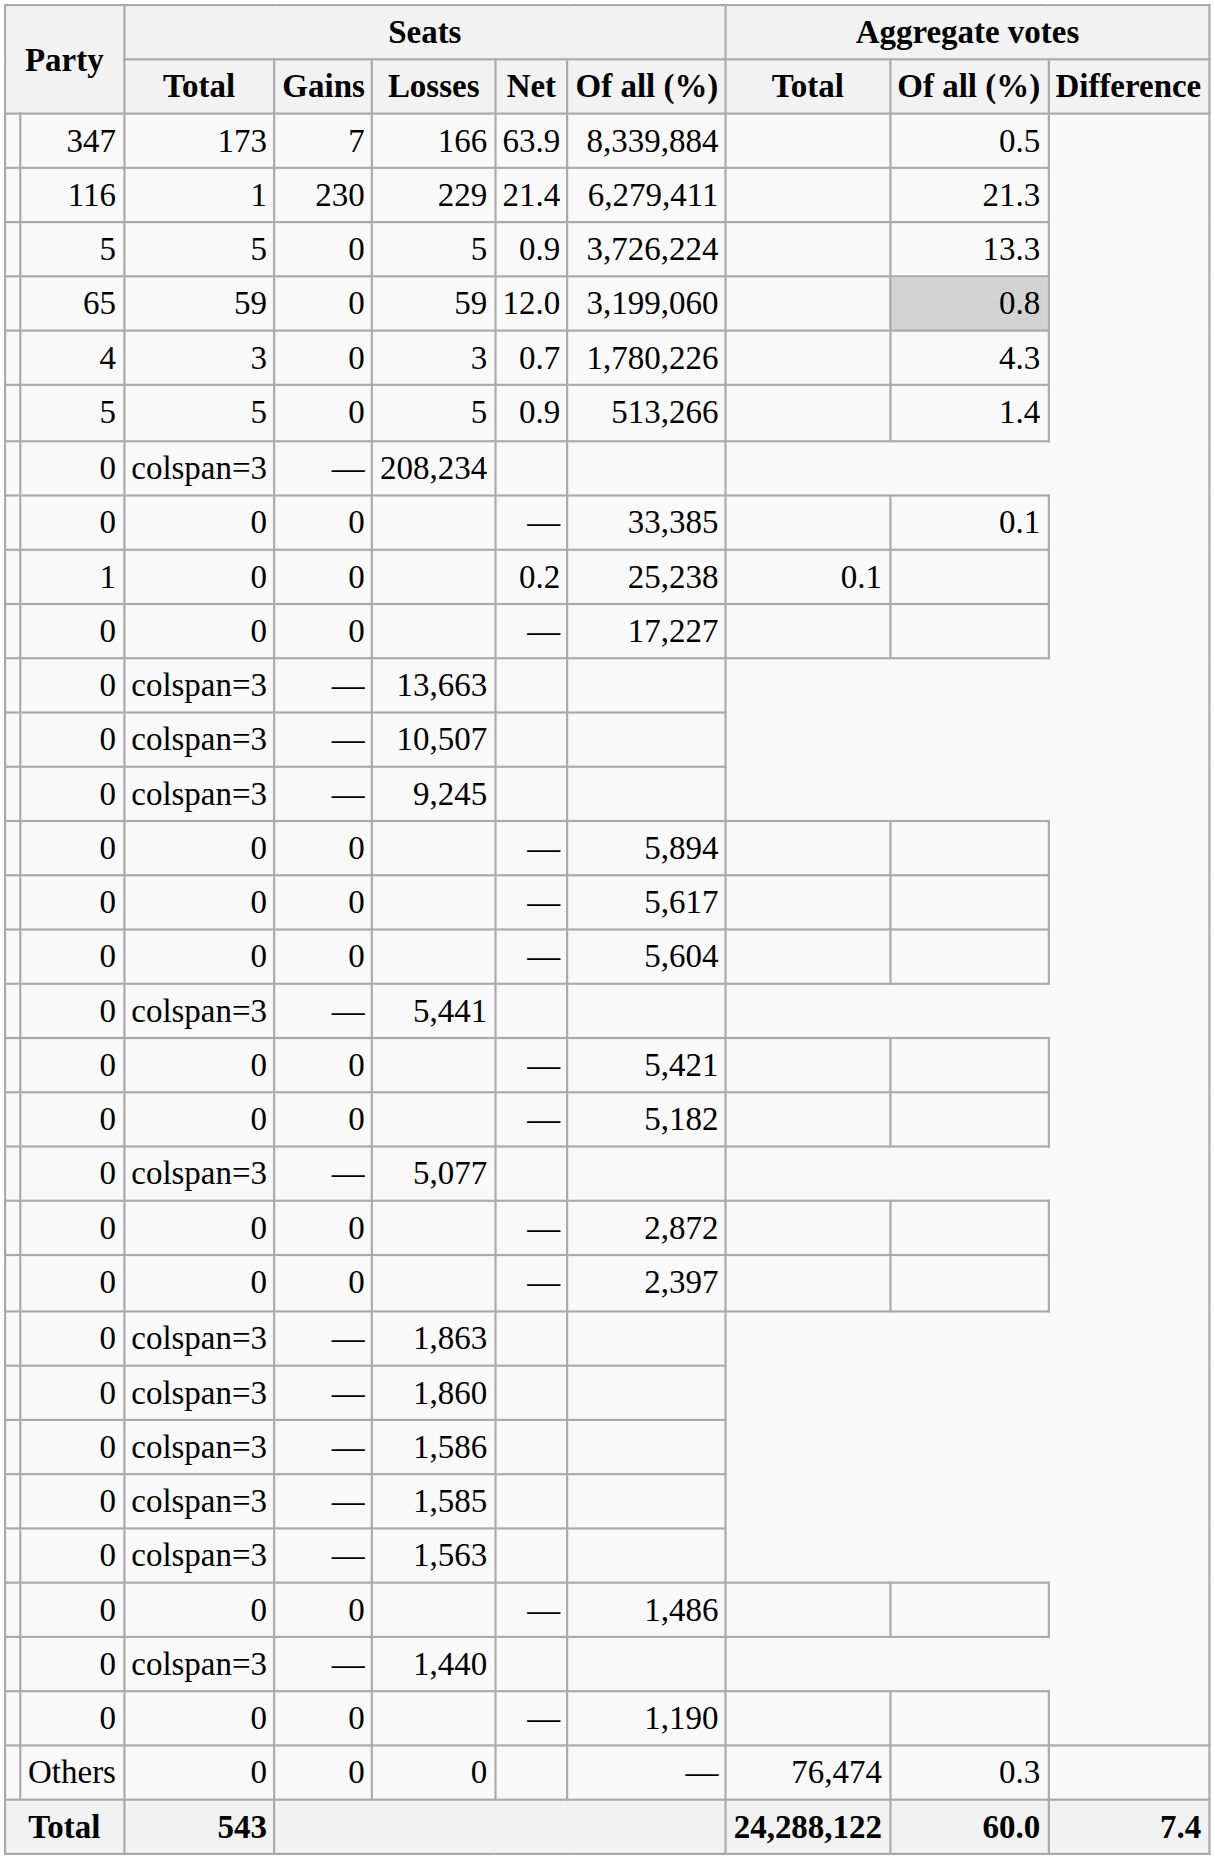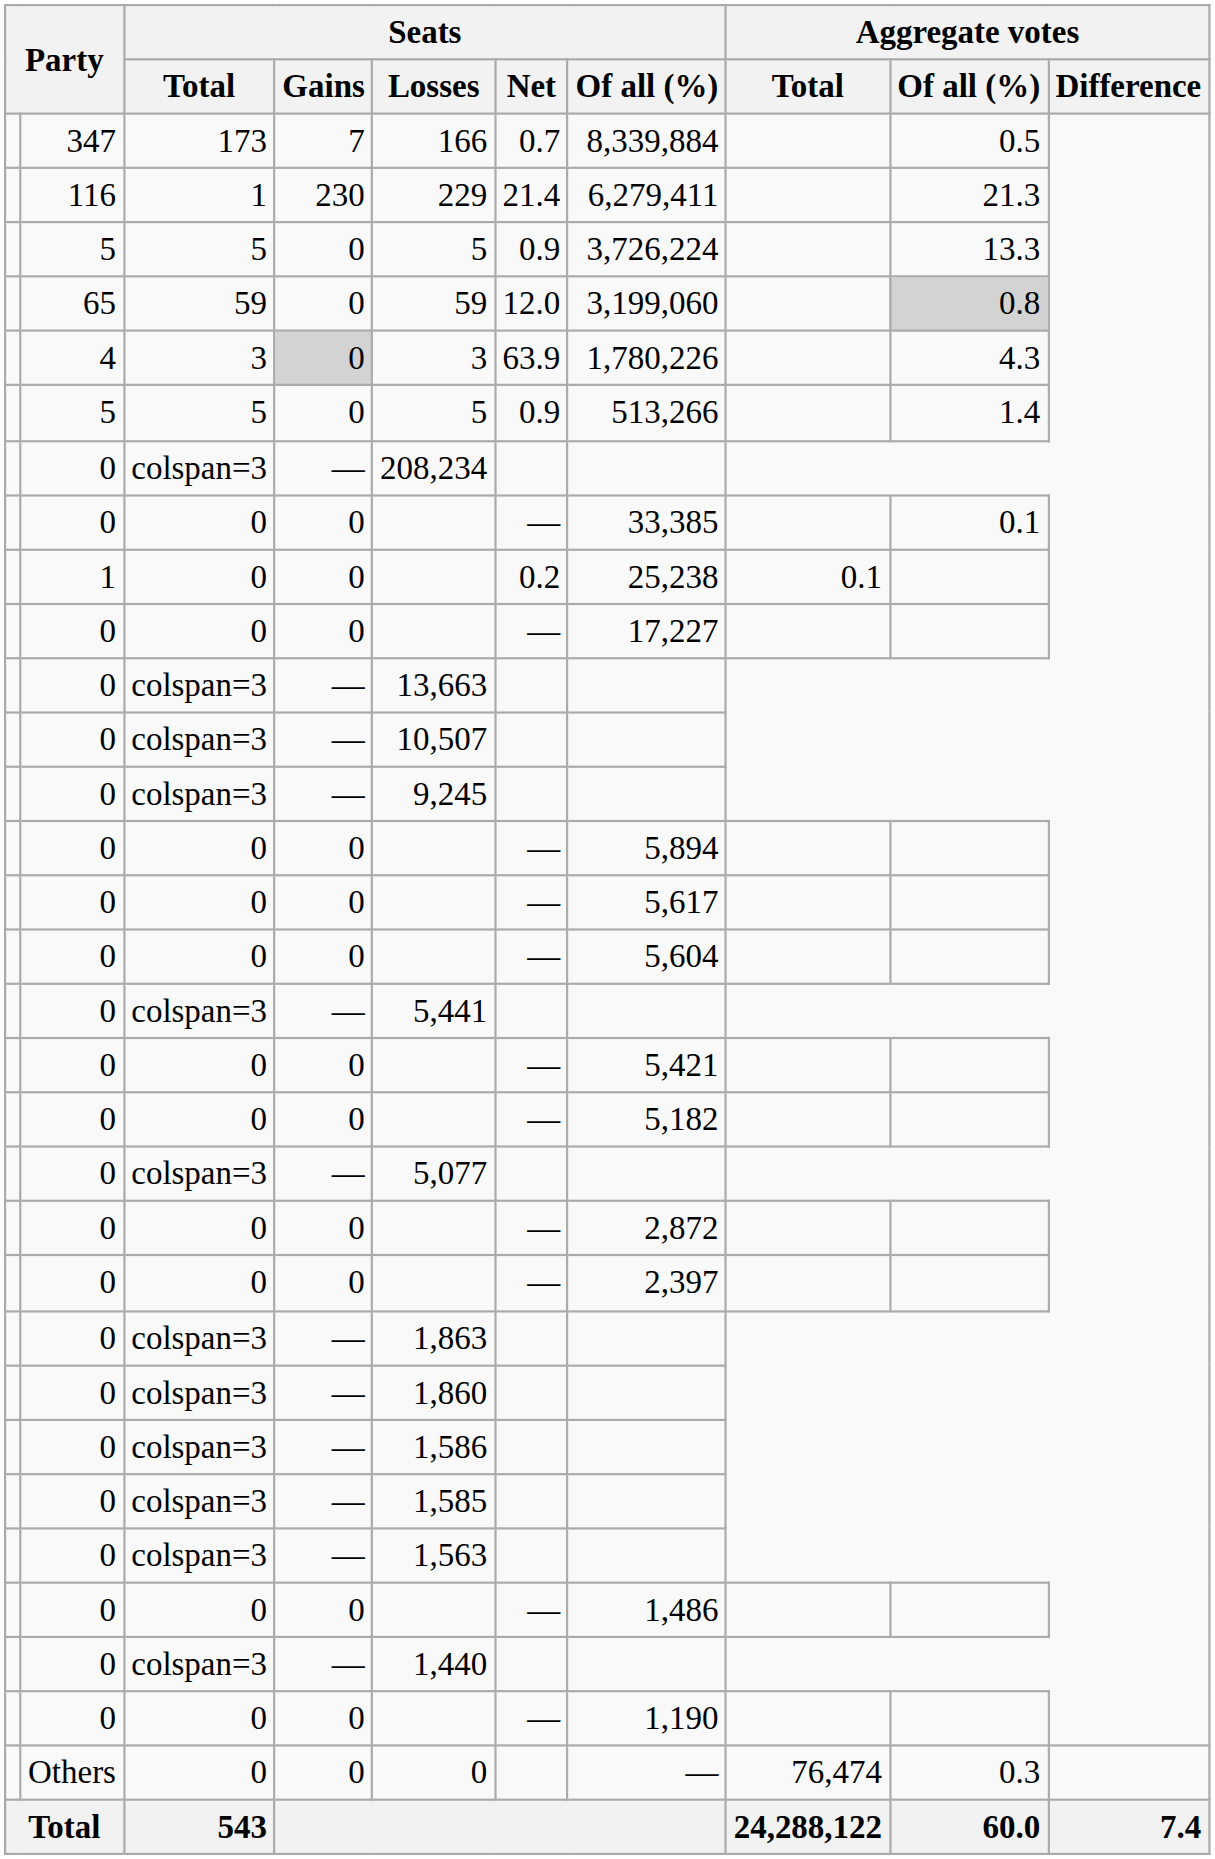(531, 140) 63.9 -> (540, 140) 0.7
(357, 358) no background -> (357, 358) lightgrey background
(540, 358) 0.7 -> (531, 358) 63.9
